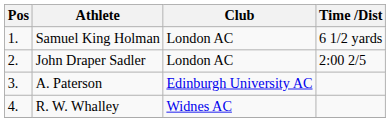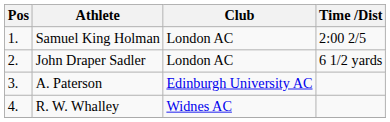(351, 38) 6 1/2 yards -> (343, 38) 2:00 2/5
(343, 60) 2:00 2/5 -> (351, 60) 6 1/2 yards
